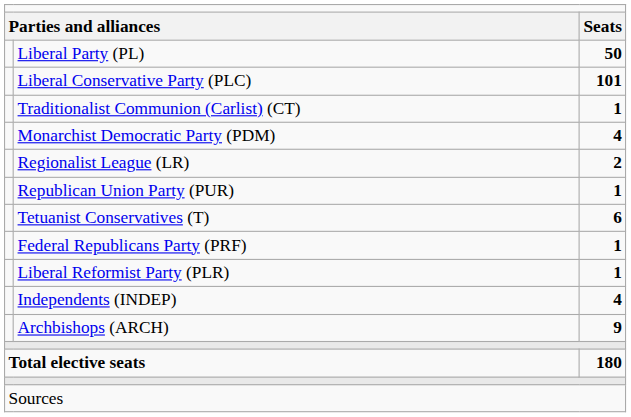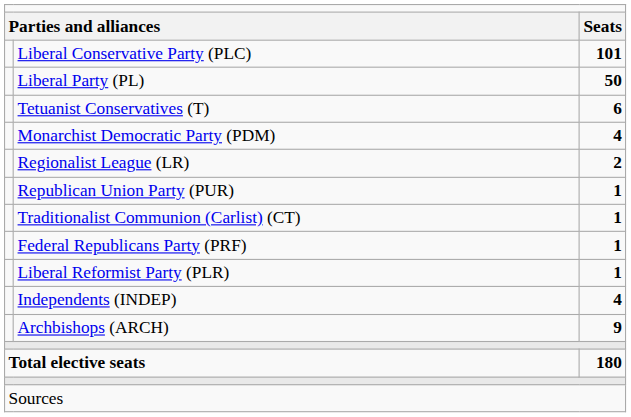rows swapped: (134, 80) <-> (81, 53)
rows swapped: (113, 218) <-> (159, 108)
